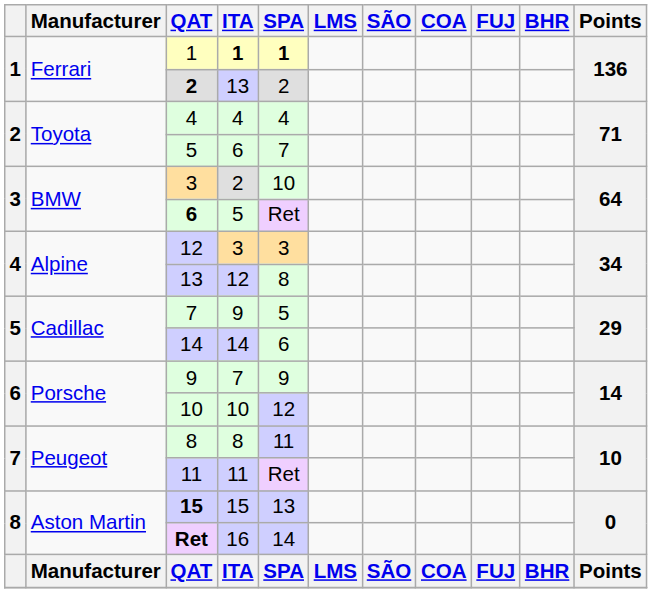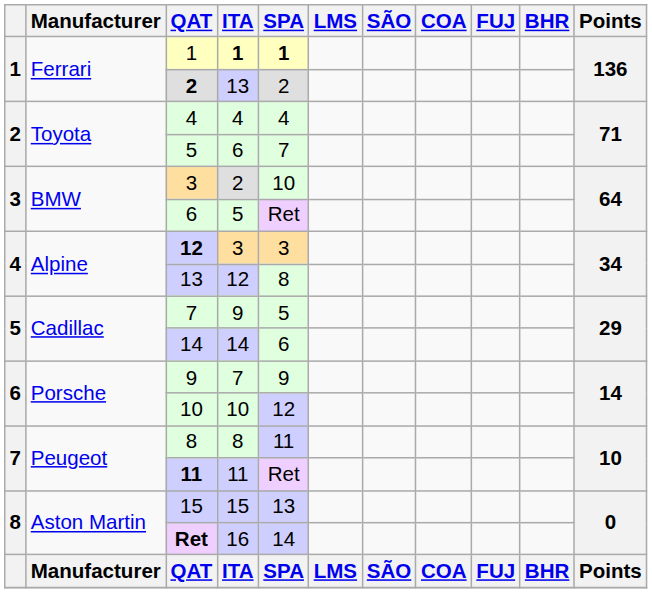(191, 215) bold -> (191, 215) normal
(191, 247) normal -> (191, 247) bold
(191, 474) normal -> (191, 474) bold
(191, 506) bold -> (191, 506) normal
